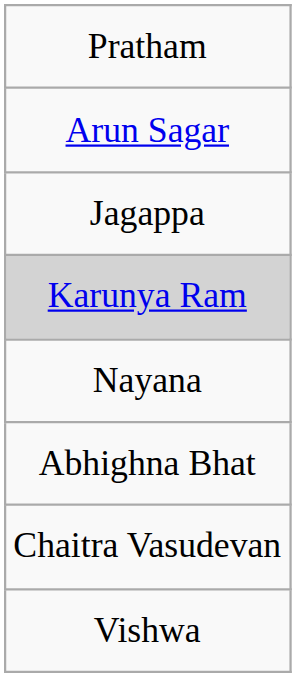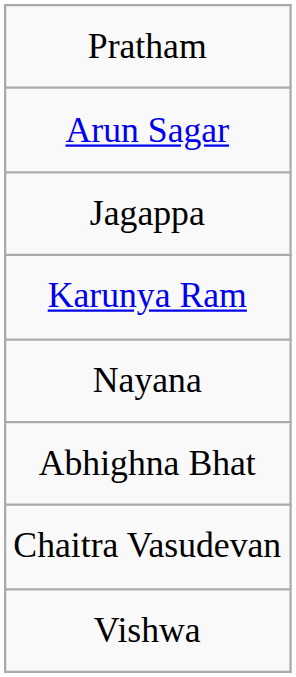(147, 296) lightgrey background -> (147, 296) no background
